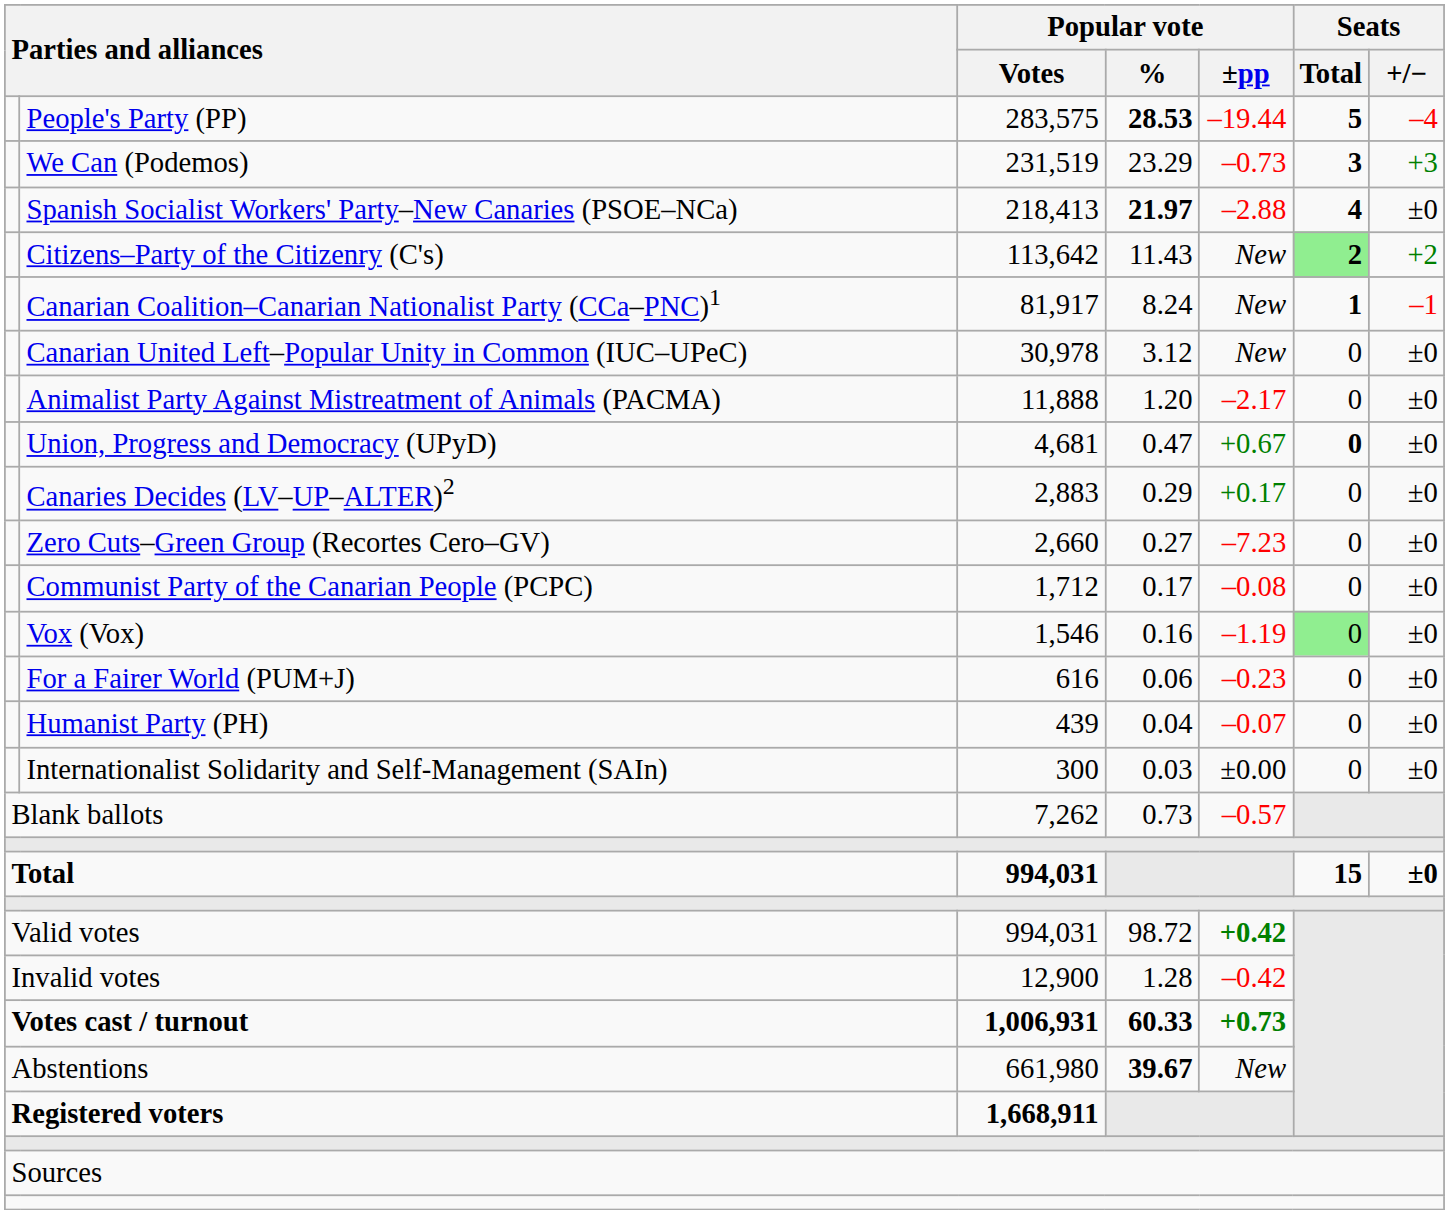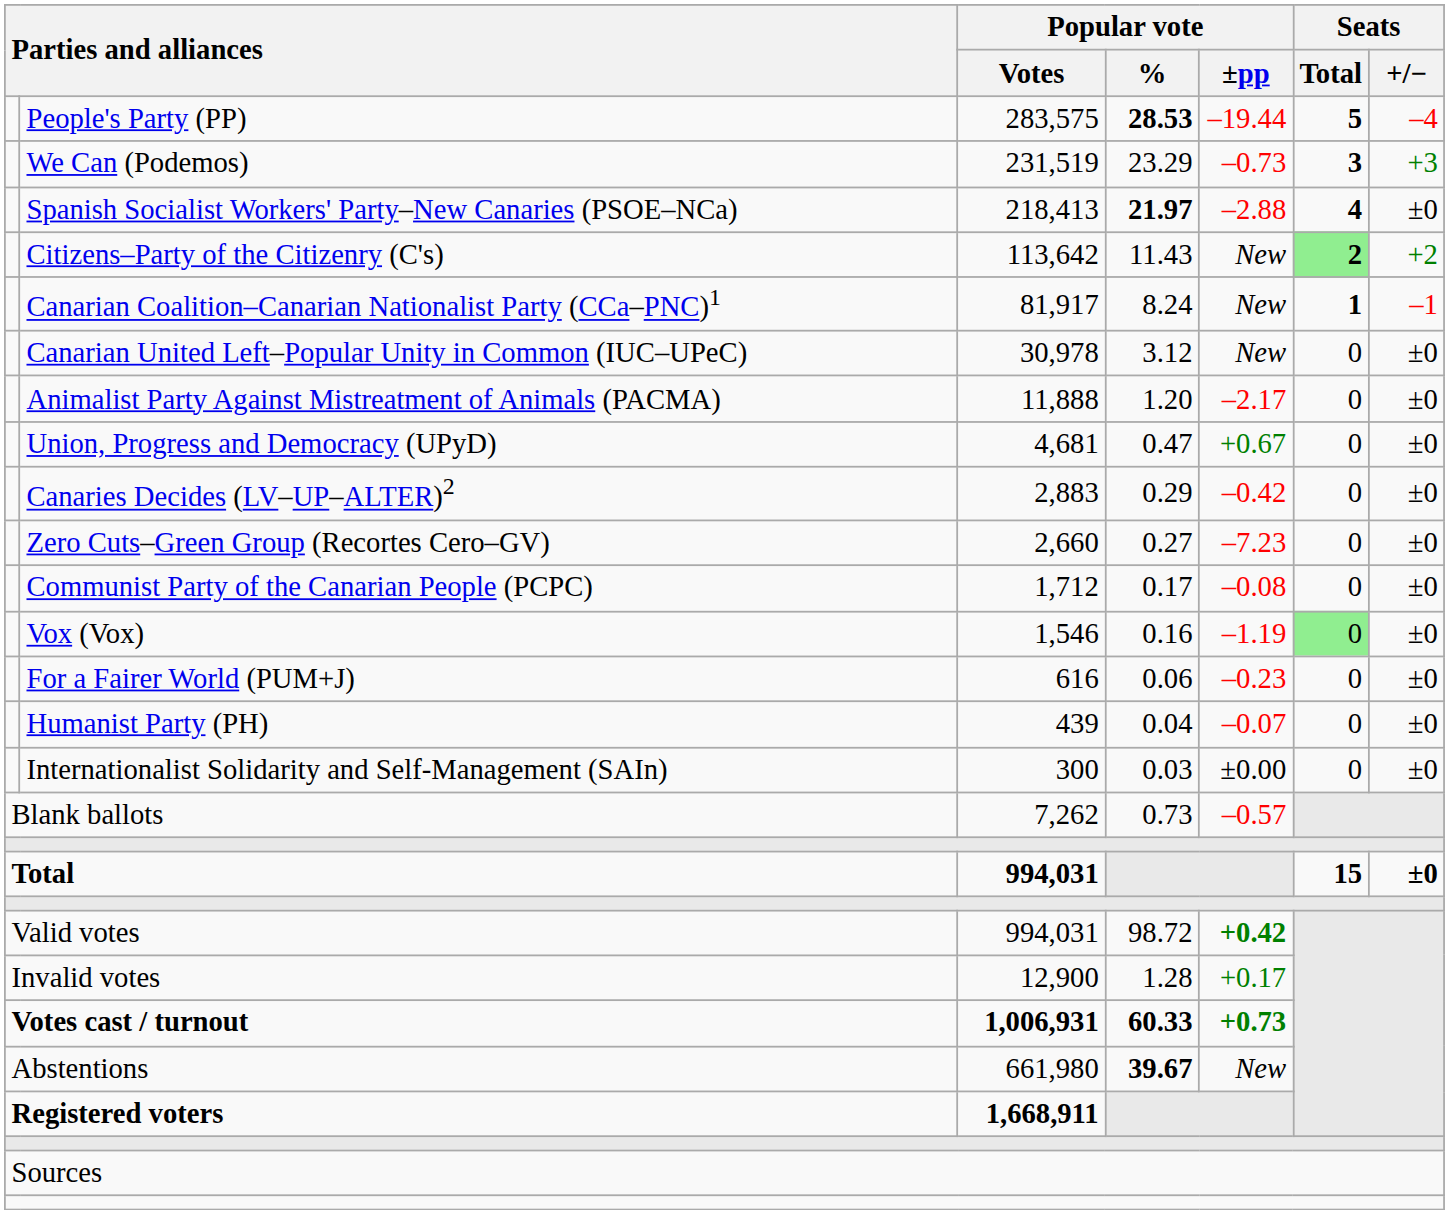(1355, 443) bold -> (1355, 443) normal
(1253, 493) +0.17 -> (1254, 493) –0.42
(1254, 977) –0.42 -> (1253, 977) +0.17
